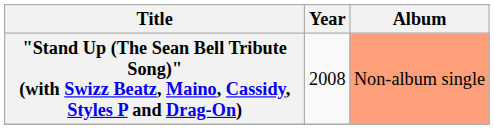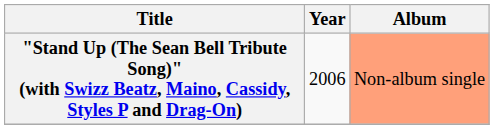(327, 78) 2008 -> (327, 78) 2006
